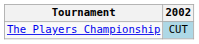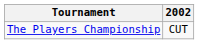(178, 30) lightblue background -> (178, 30) no background
